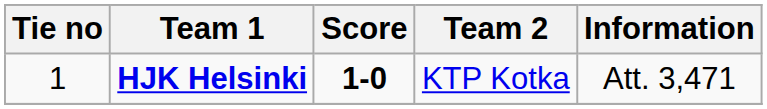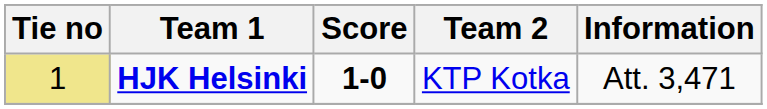(58, 78) no background -> (58, 78) khaki background
